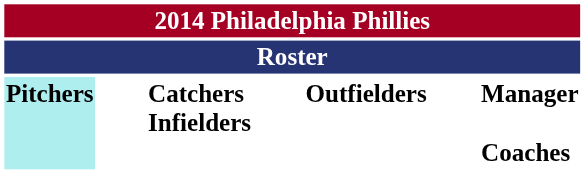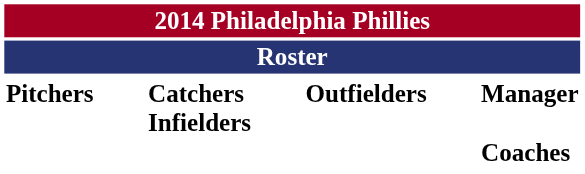(50, 93) paleturquoise background -> (50, 93) no background
